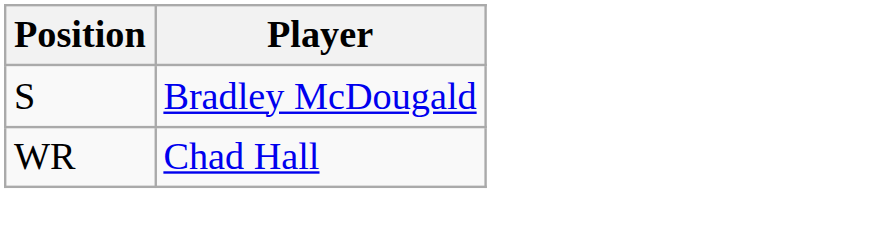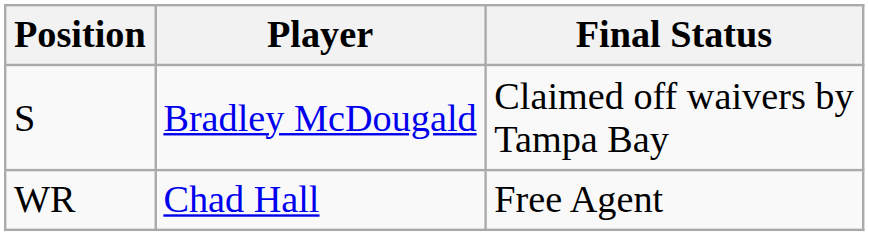+ column: (674, 34)
